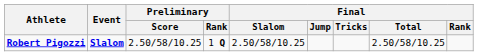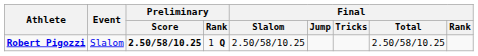(107, 42) bold -> (107, 42) normal
(165, 42) normal -> (165, 42) bold
